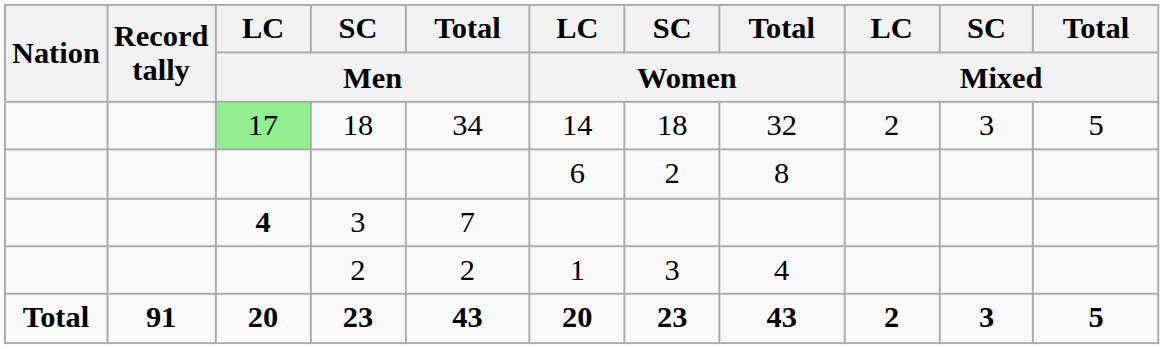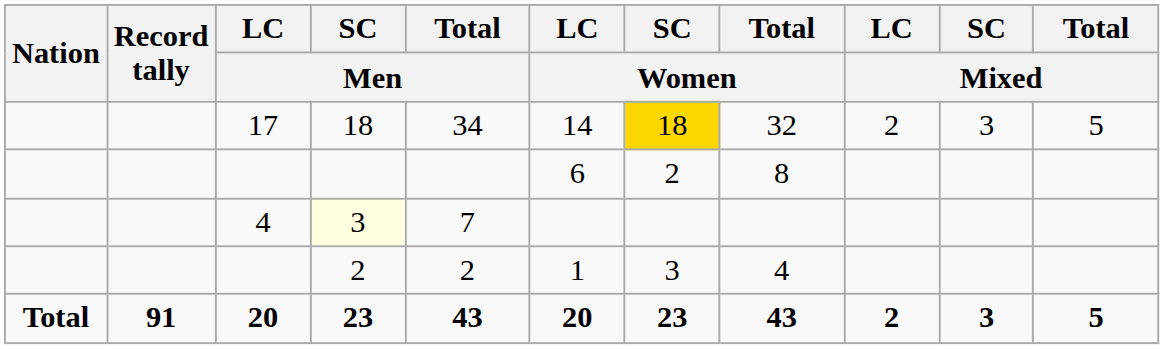(263, 125) lightgreen background -> (263, 125) no background
(672, 125) no background -> (672, 125) gold background
(263, 221) bold -> (263, 221) normal
(358, 221) no background -> (358, 221) lightyellow background
